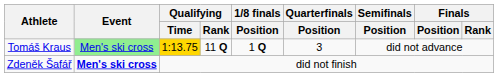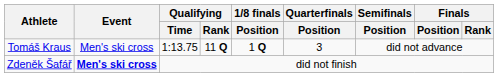(117, 47) lightgreen background -> (117, 47) no background
(180, 47) gold background -> (180, 47) no background
